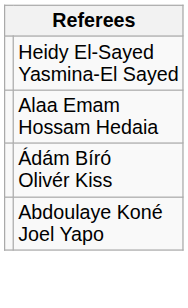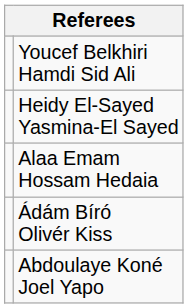+ row: (83, 63)
